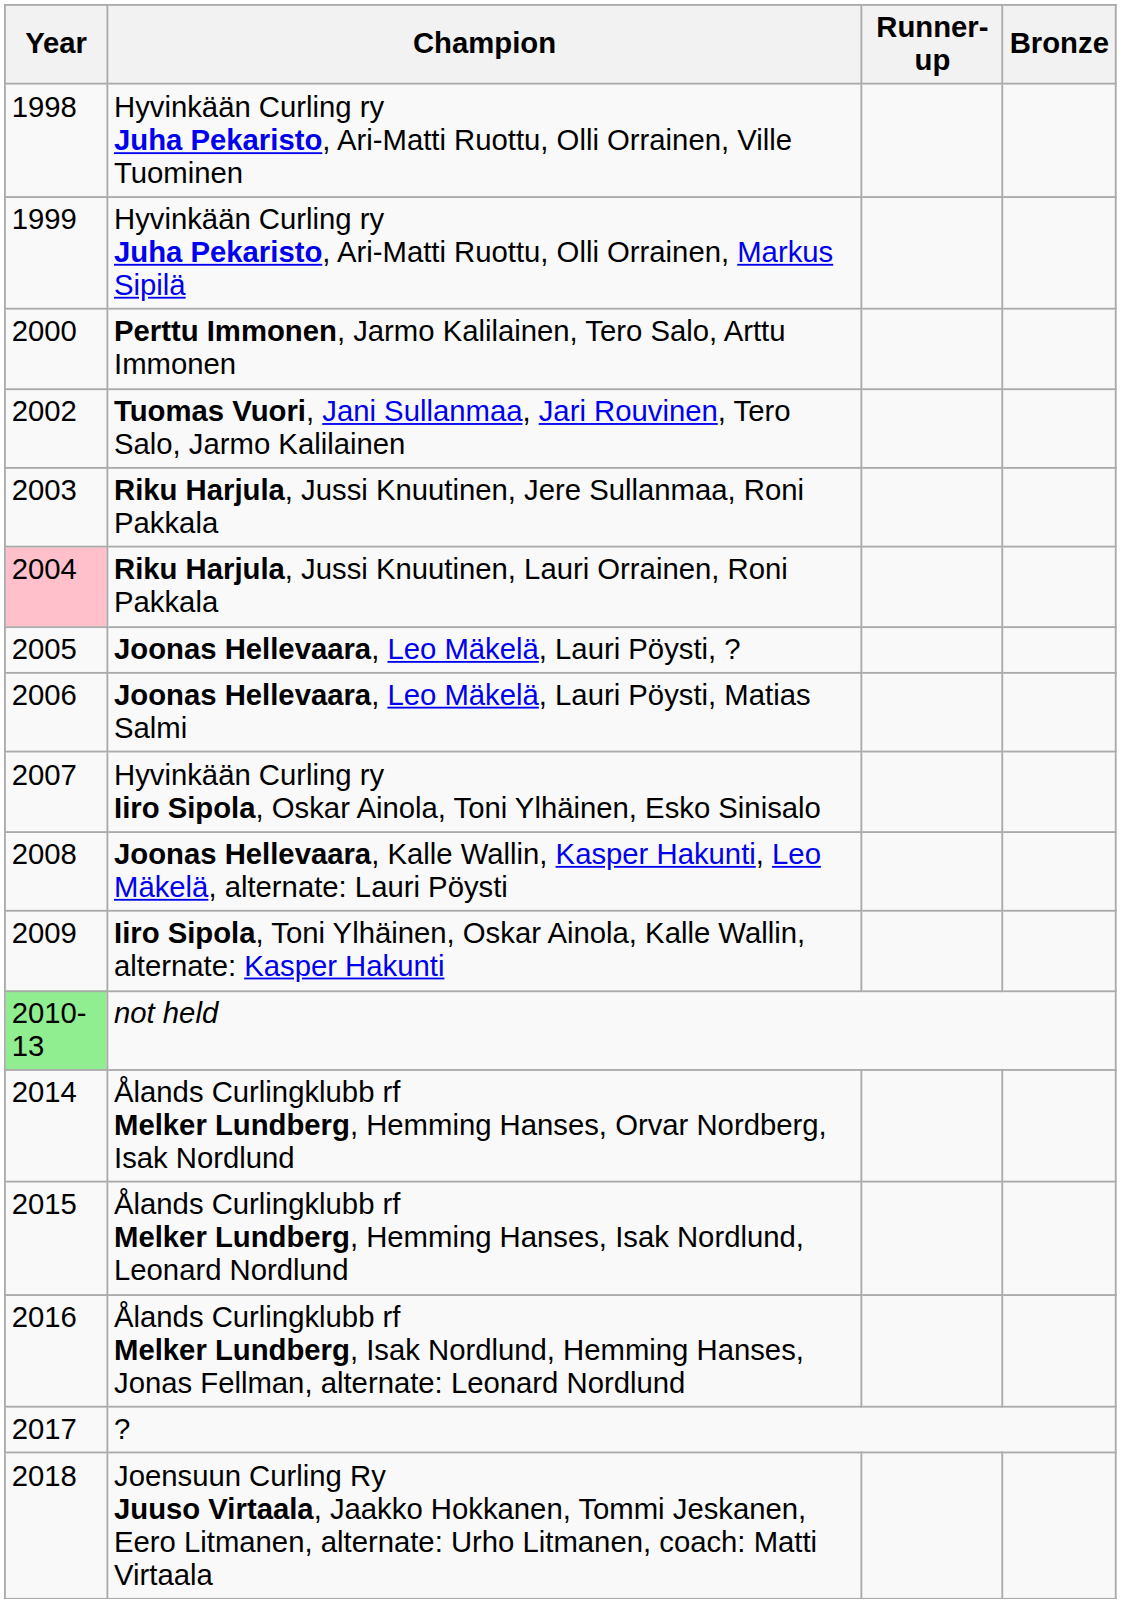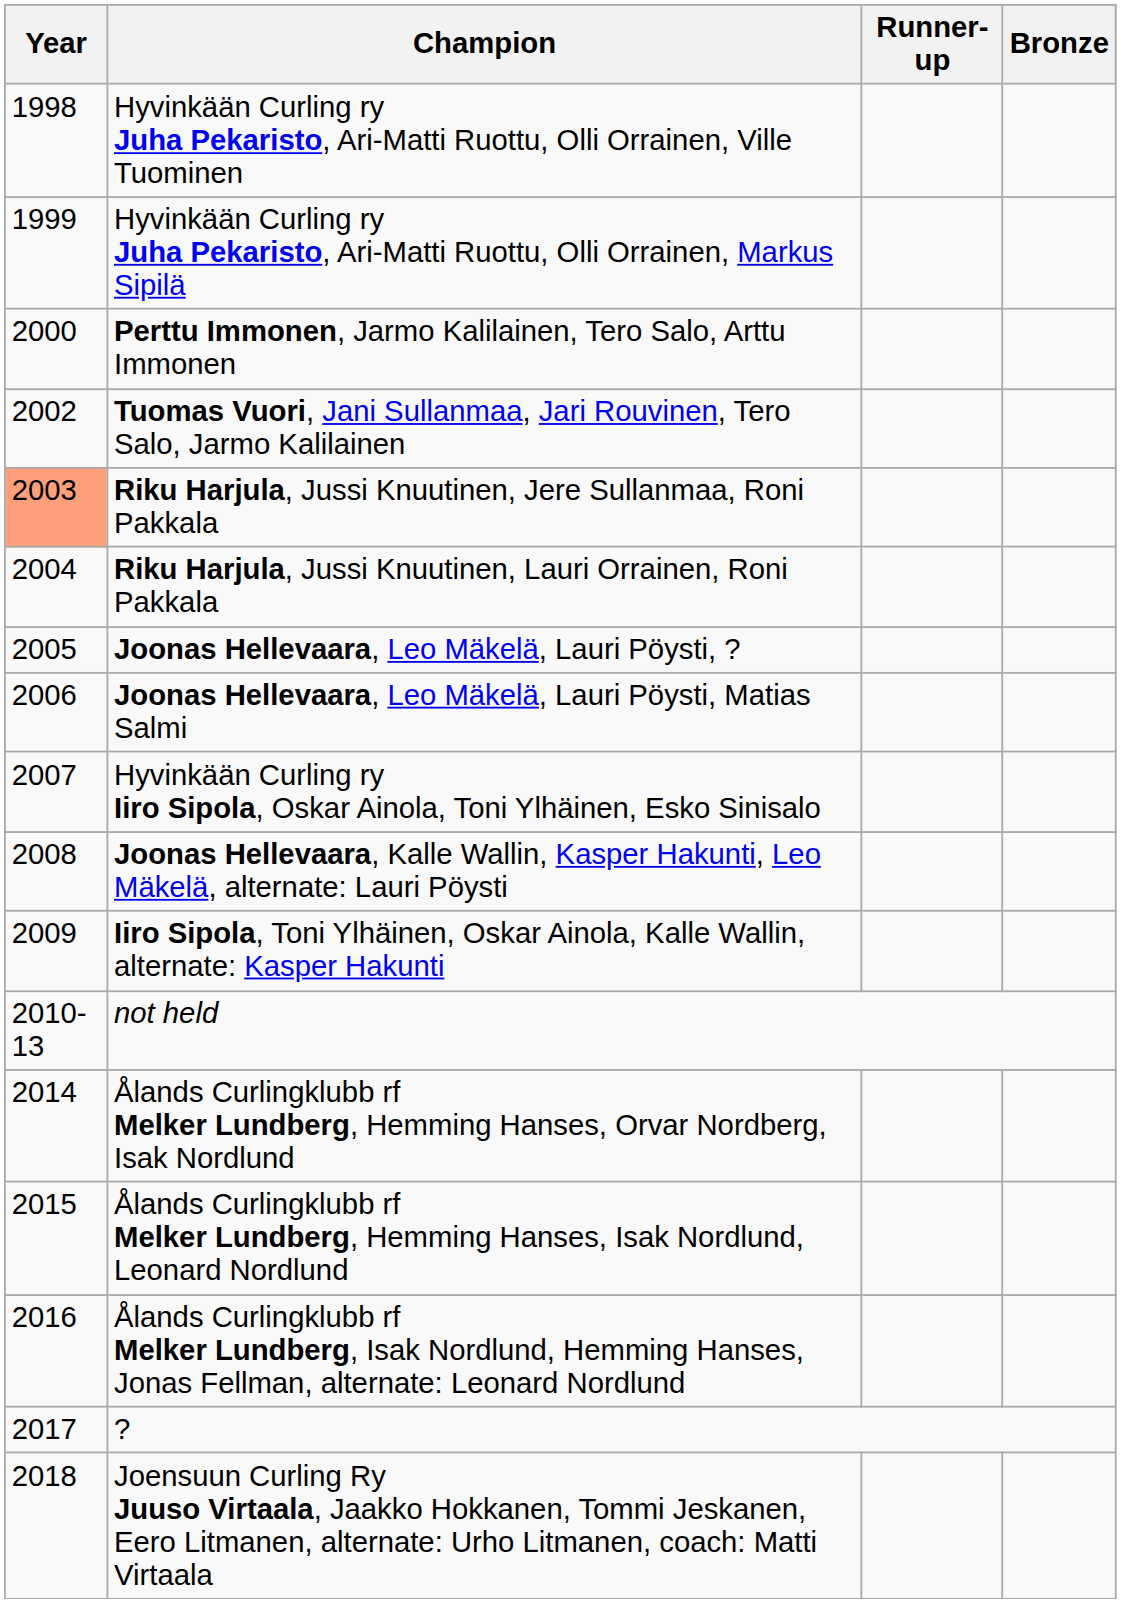(44, 490) no background -> (44, 490) lightsalmon background
(44, 569) pink background -> (44, 569) no background
(49, 1029) lightgreen background -> (49, 1029) no background
